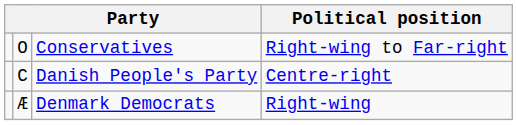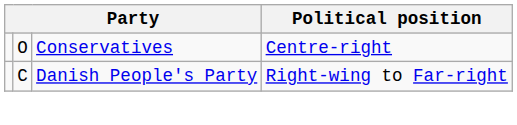(387, 48) Right-wing to Far-right -> (329, 48) Centre-right
(329, 76) Centre-right -> (387, 76) Right-wing to Far-right
- row: (126, 105)
